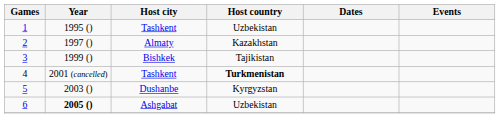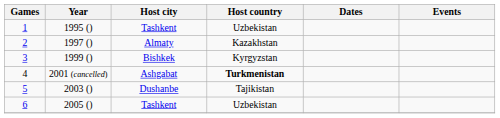(255, 58) Tajikistan -> (255, 58) Kyrgyzstan
(159, 74) Tashkent -> (159, 74) Ashgabat
(255, 89) Kyrgyzstan -> (255, 89) Tajikistan
(78, 105) bold -> (78, 105) normal
(159, 105) Ashgabat -> (159, 105) Tashkent
